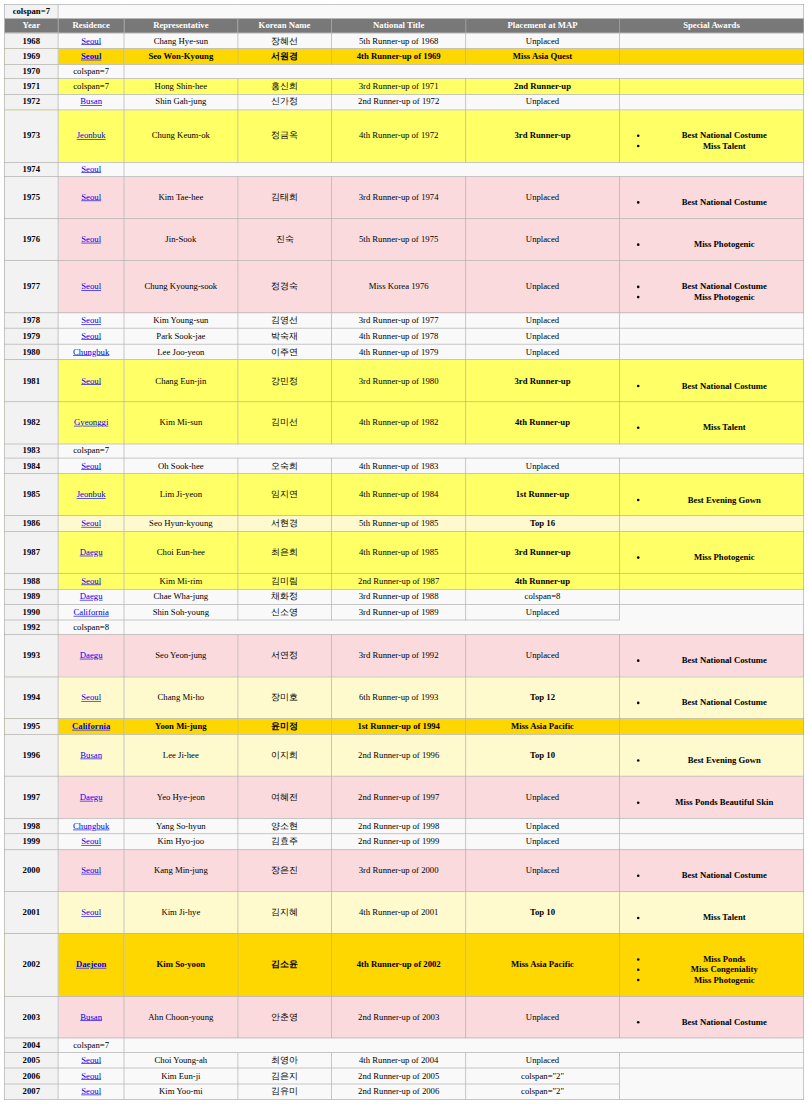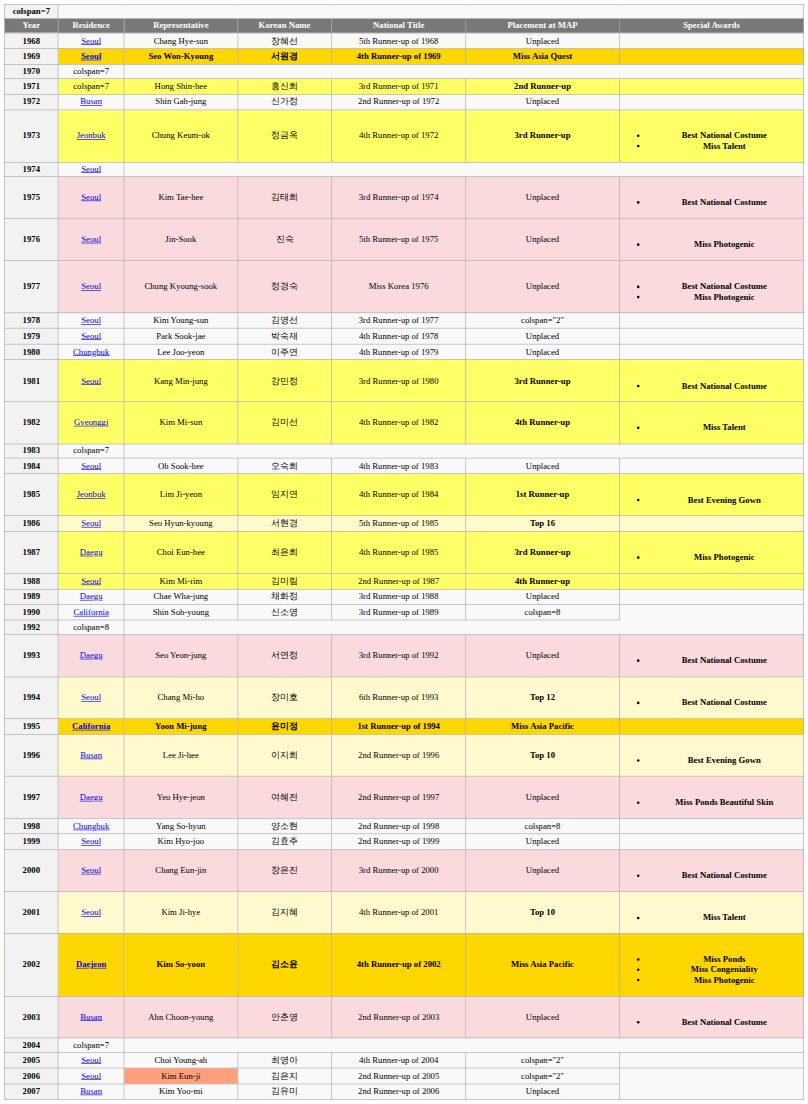(543, 320) Unplaced -> (543, 320) colspan="2"
(181, 380) Chang Eun-jin -> (181, 380) Kang Min-jung
(543, 596) colspan=8 -> (543, 596) Unplaced
(543, 612) Unplaced -> (543, 612) colspan=8
(543, 825) Unplaced -> (543, 825) colspan=8
(181, 870) Kang Min-jung -> (181, 870) Chang Eun-jin
(543, 1059) Unplaced -> (543, 1059) colspan="2"
(181, 1075) no background -> (181, 1075) lightsalmon background
(91, 1091) Seoul -> (91, 1091) Busan
(543, 1091) colspan="2" -> (543, 1091) Unplaced
